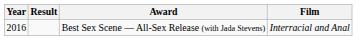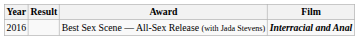(310, 27) normal -> (311, 27) bold
